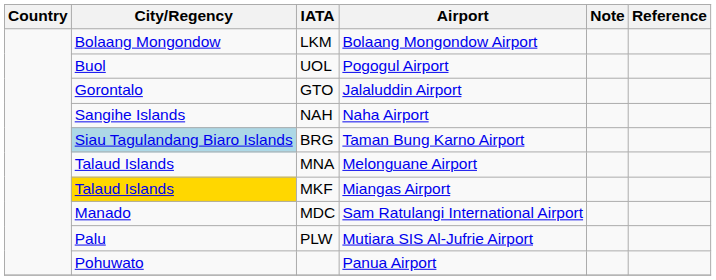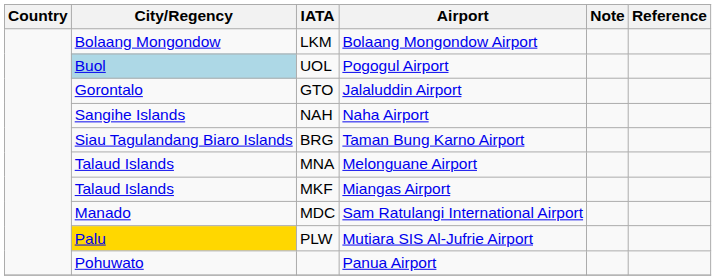(90, 66) no background -> (90, 66) lightblue background
(184, 139) lightblue background -> (184, 139) no background
(124, 189) gold background -> (124, 189) no background
(90, 238) no background -> (90, 238) gold background
